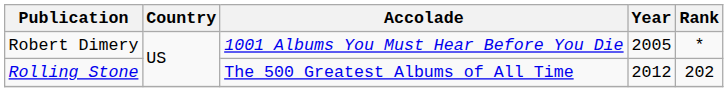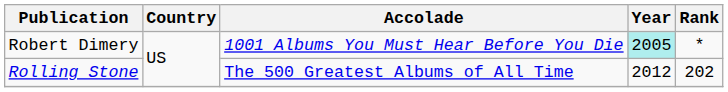(651, 45) no background -> (651, 45) paleturquoise background
